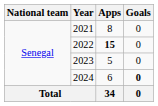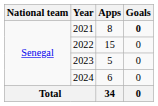(138, 28) normal -> (138, 28) bold
(110, 45) bold -> (110, 45) normal
(138, 77) bold -> (138, 77) normal
